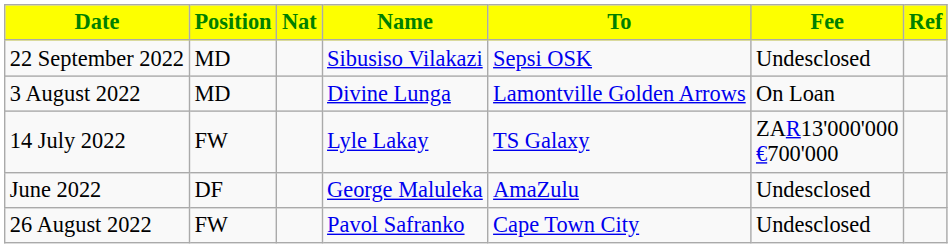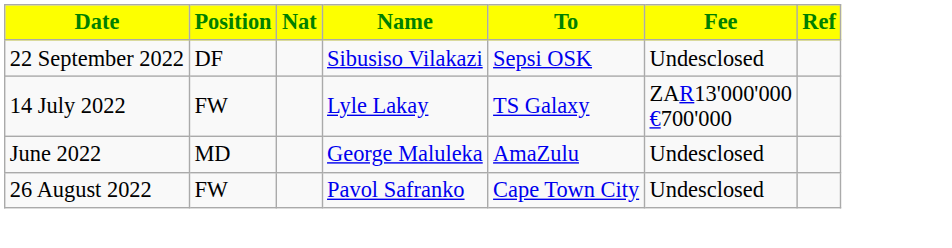(212, 57) MD -> (209, 57) DF
- row: (75, 93)
(209, 189) DF -> (212, 154) MD
